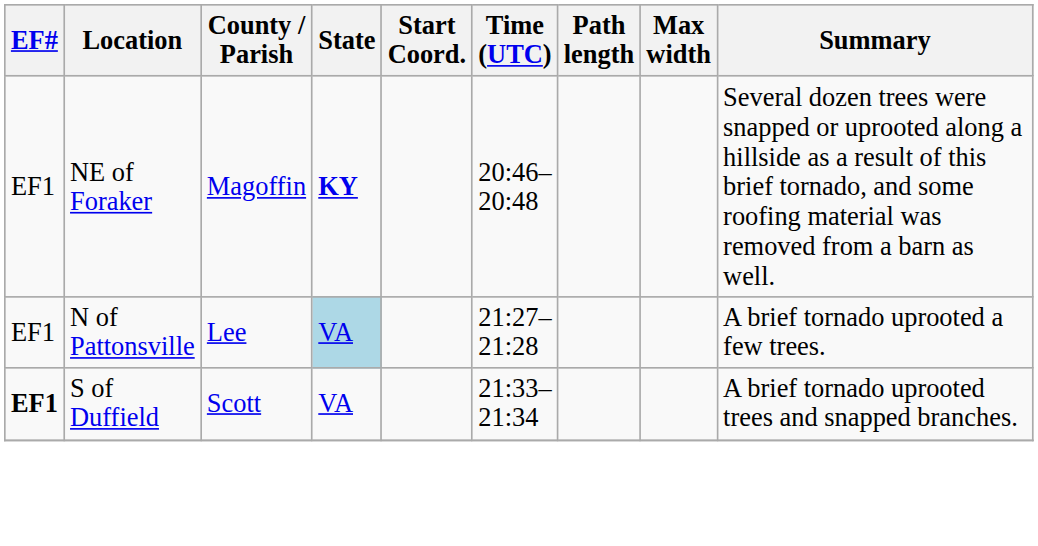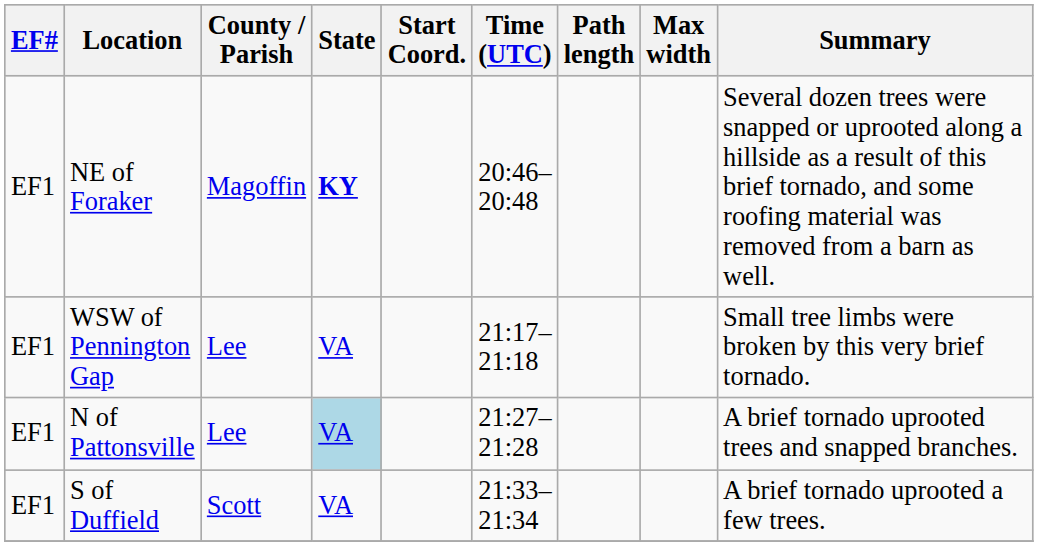+ row: (130, 346)
(863, 331) A brief tornado uprooted a few trees. -> (870, 433) A brief tornado uprooted trees and snapped branches.
(34, 403) bold -> (33, 504) normal
(870, 403) A brief tornado uprooted trees and snapped branches. -> (863, 504) A brief tornado uprooted a few trees.
